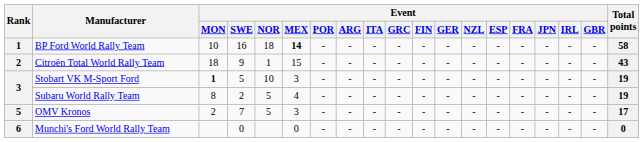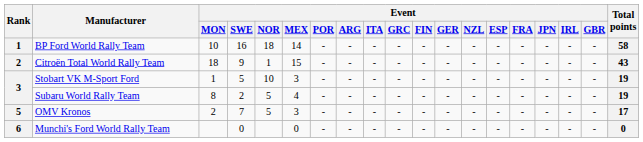(296, 46) bold -> (296, 46) normal
(213, 79) bold -> (213, 79) normal
